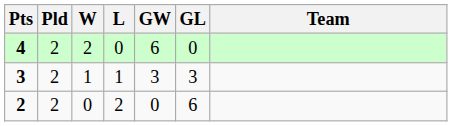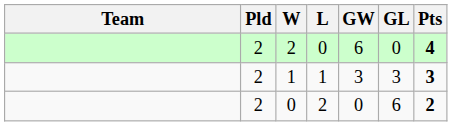columns swapped: (328, 18) <-> (21, 18)
